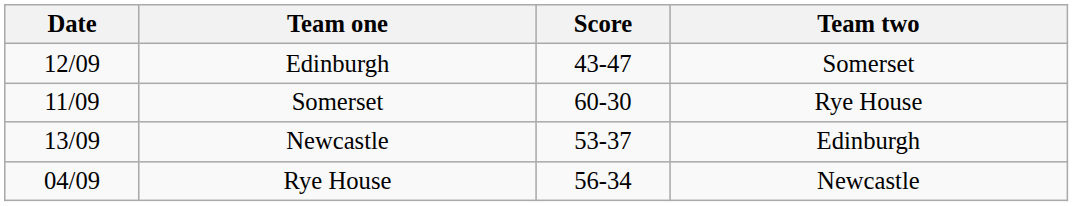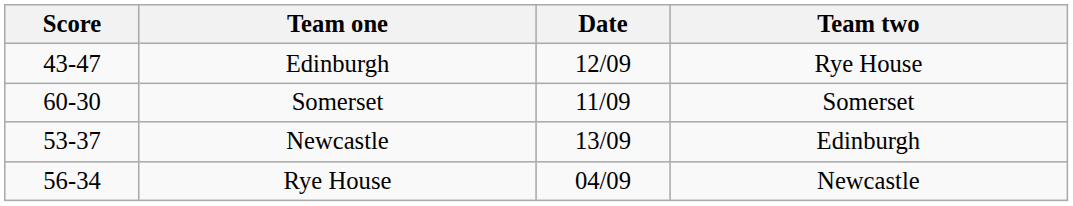columns swapped: (72, 24) <-> (603, 24)
(868, 63) Somerset -> (868, 63) Rye House
(868, 102) Rye House -> (868, 102) Somerset
